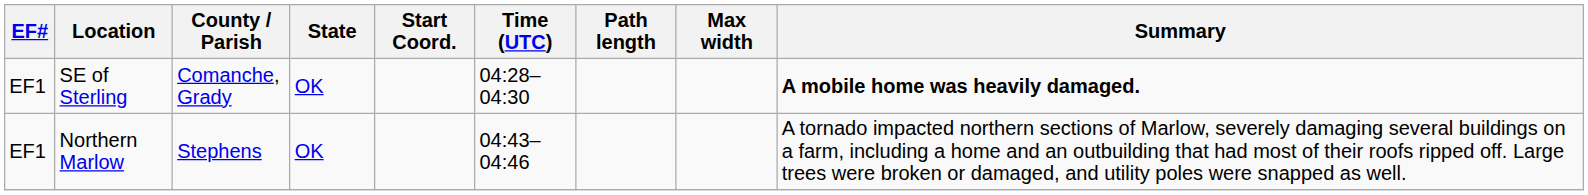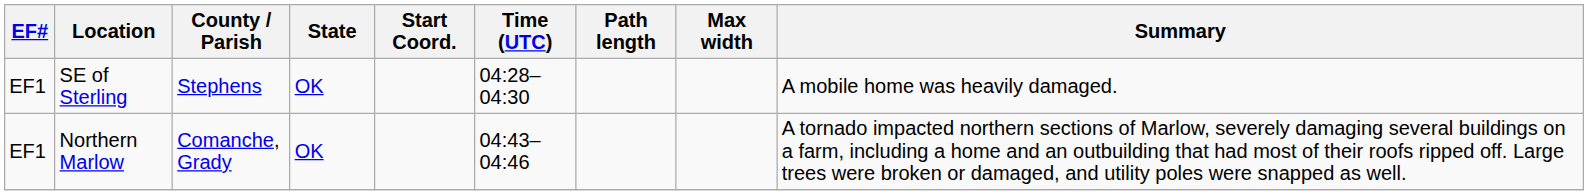(228, 85) Comanche, Grady -> (219, 85) Stephens
(961, 85) bold -> (950, 85) normal
(219, 151) Stephens -> (228, 151) Comanche, Grady
